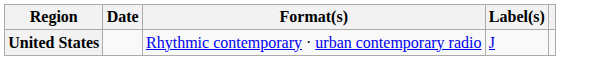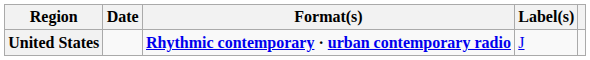(314, 42) normal -> (328, 42) bold
